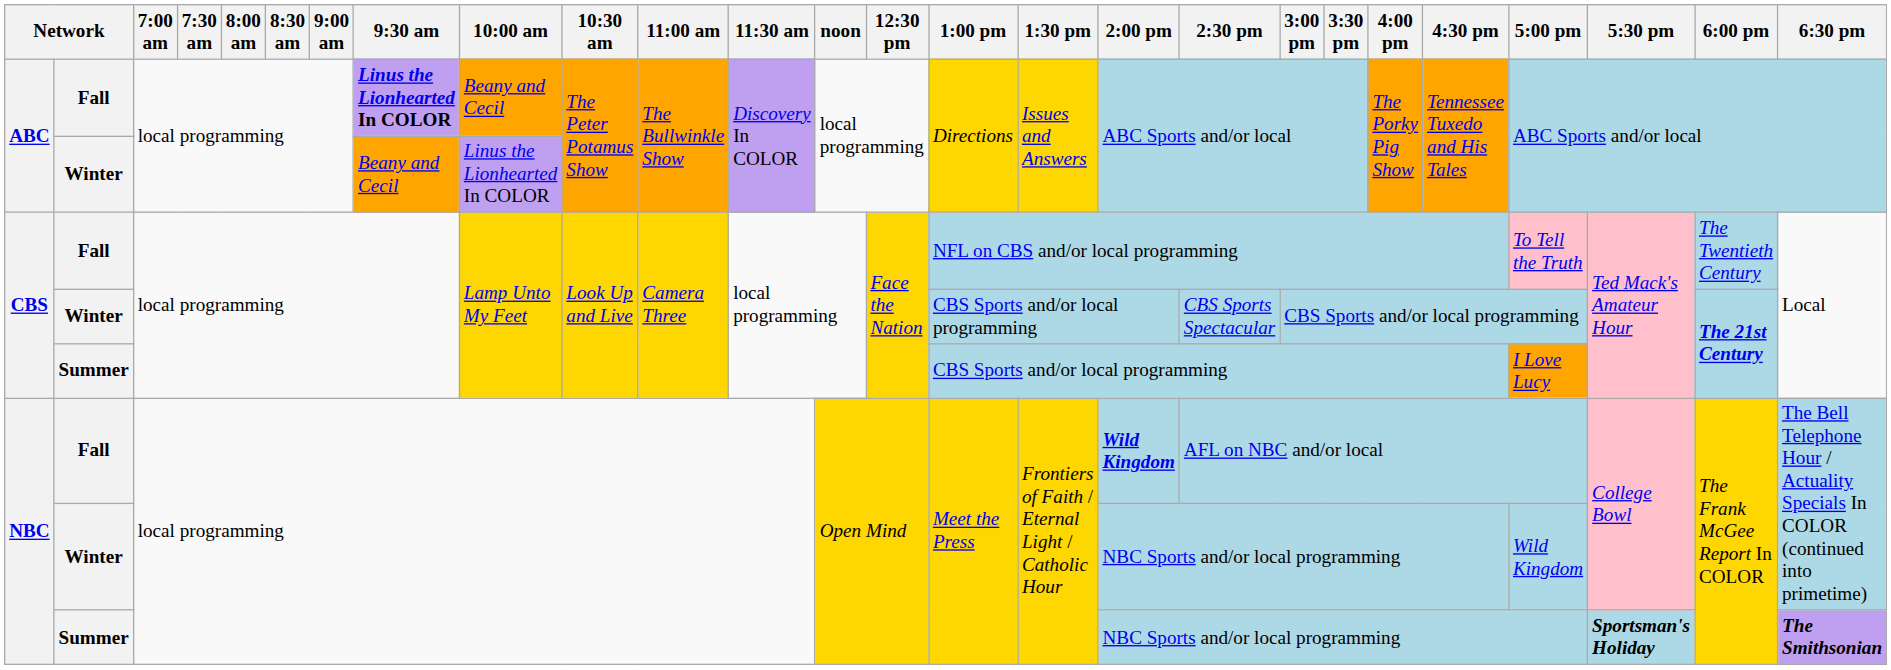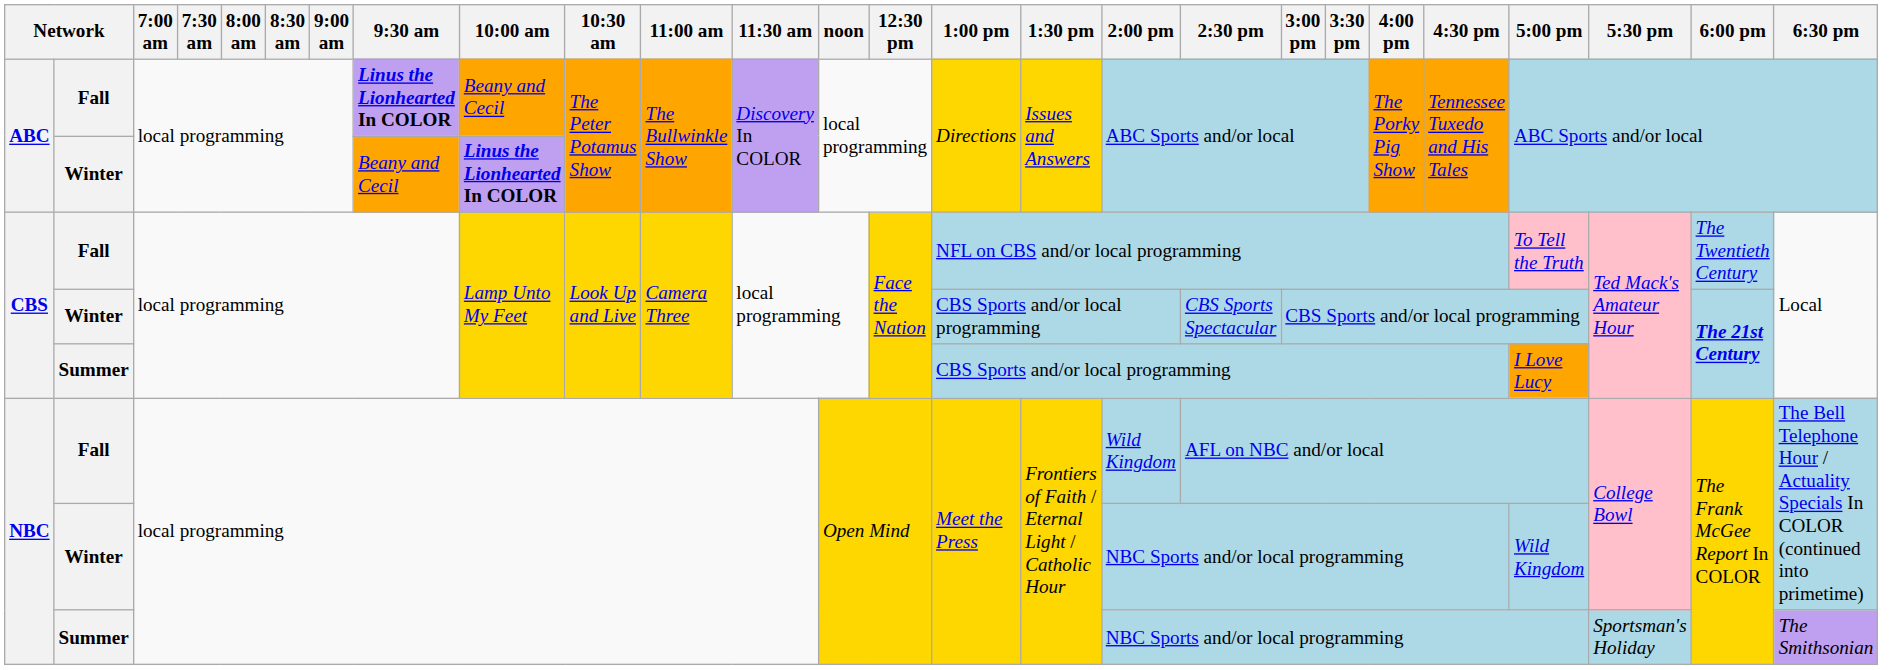(511, 174) normal -> (512, 174) bold
(1139, 451) bold -> (1141, 451) normal
(1641, 637) bold -> (1640, 637) normal
(1832, 637) bold -> (1826, 637) normal
